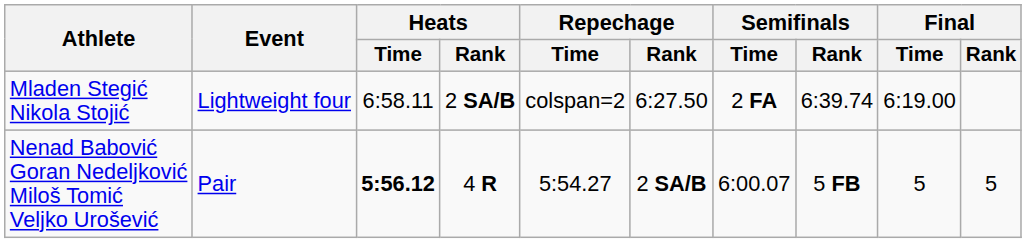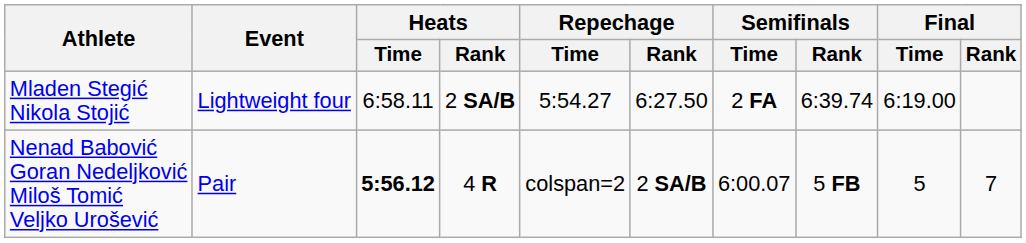(575, 101) colspan=2 -> (575, 101) 5:54.27
(575, 184) 5:54.27 -> (575, 184) colspan=2
(991, 184) 5 -> (991, 184) 7
